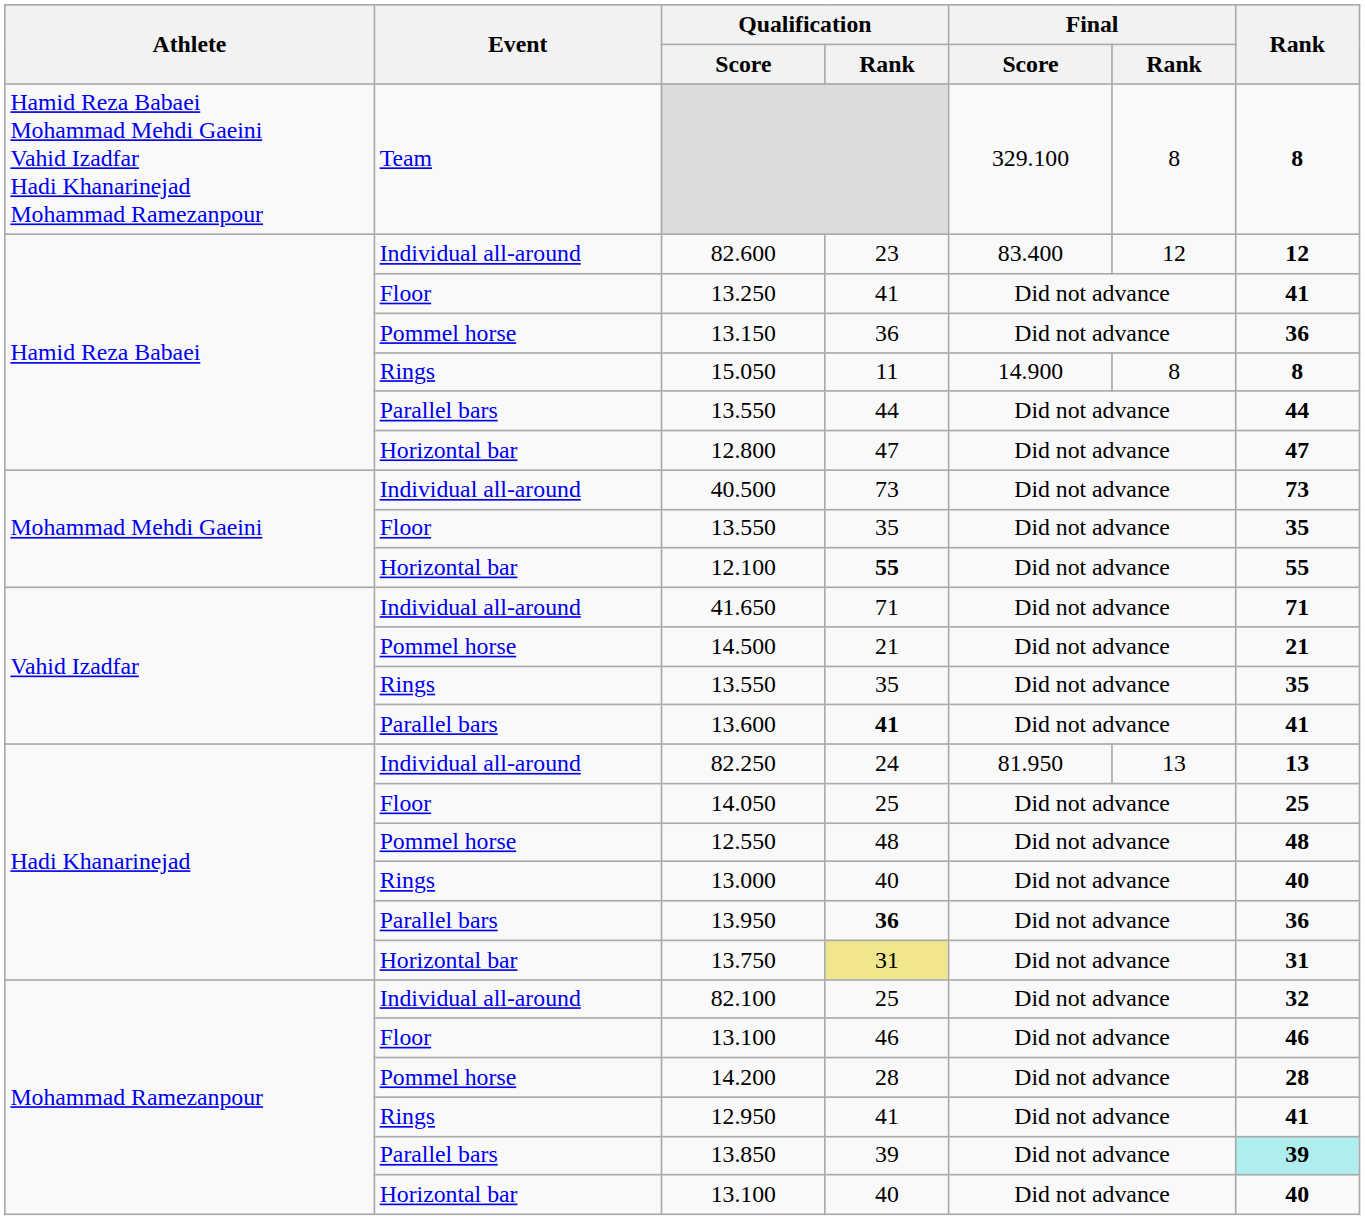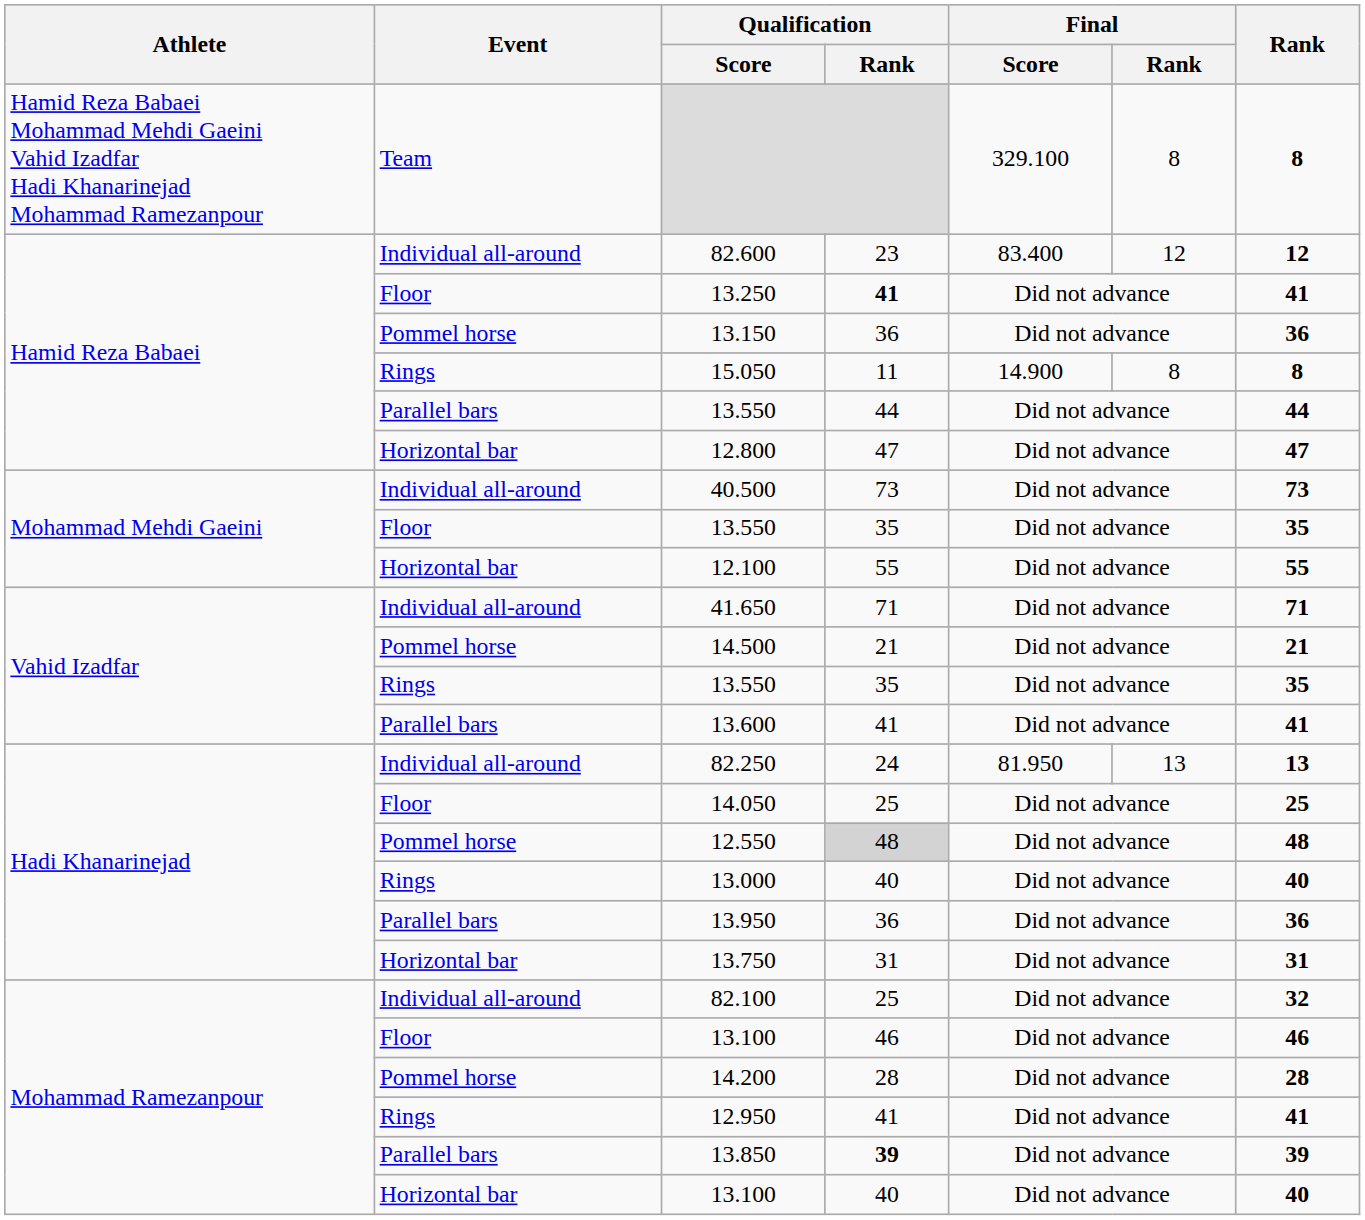(887, 293) normal -> (887, 293) bold
(887, 567) bold -> (887, 567) normal
(887, 724) bold -> (887, 724) normal
(887, 842) no background -> (887, 842) lightgrey background
(887, 920) bold -> (887, 920) normal
(887, 959) khaki background -> (887, 959) no background
(887, 1155) normal -> (887, 1155) bold
(1297, 1155) paleturquoise background -> (1297, 1155) no background
